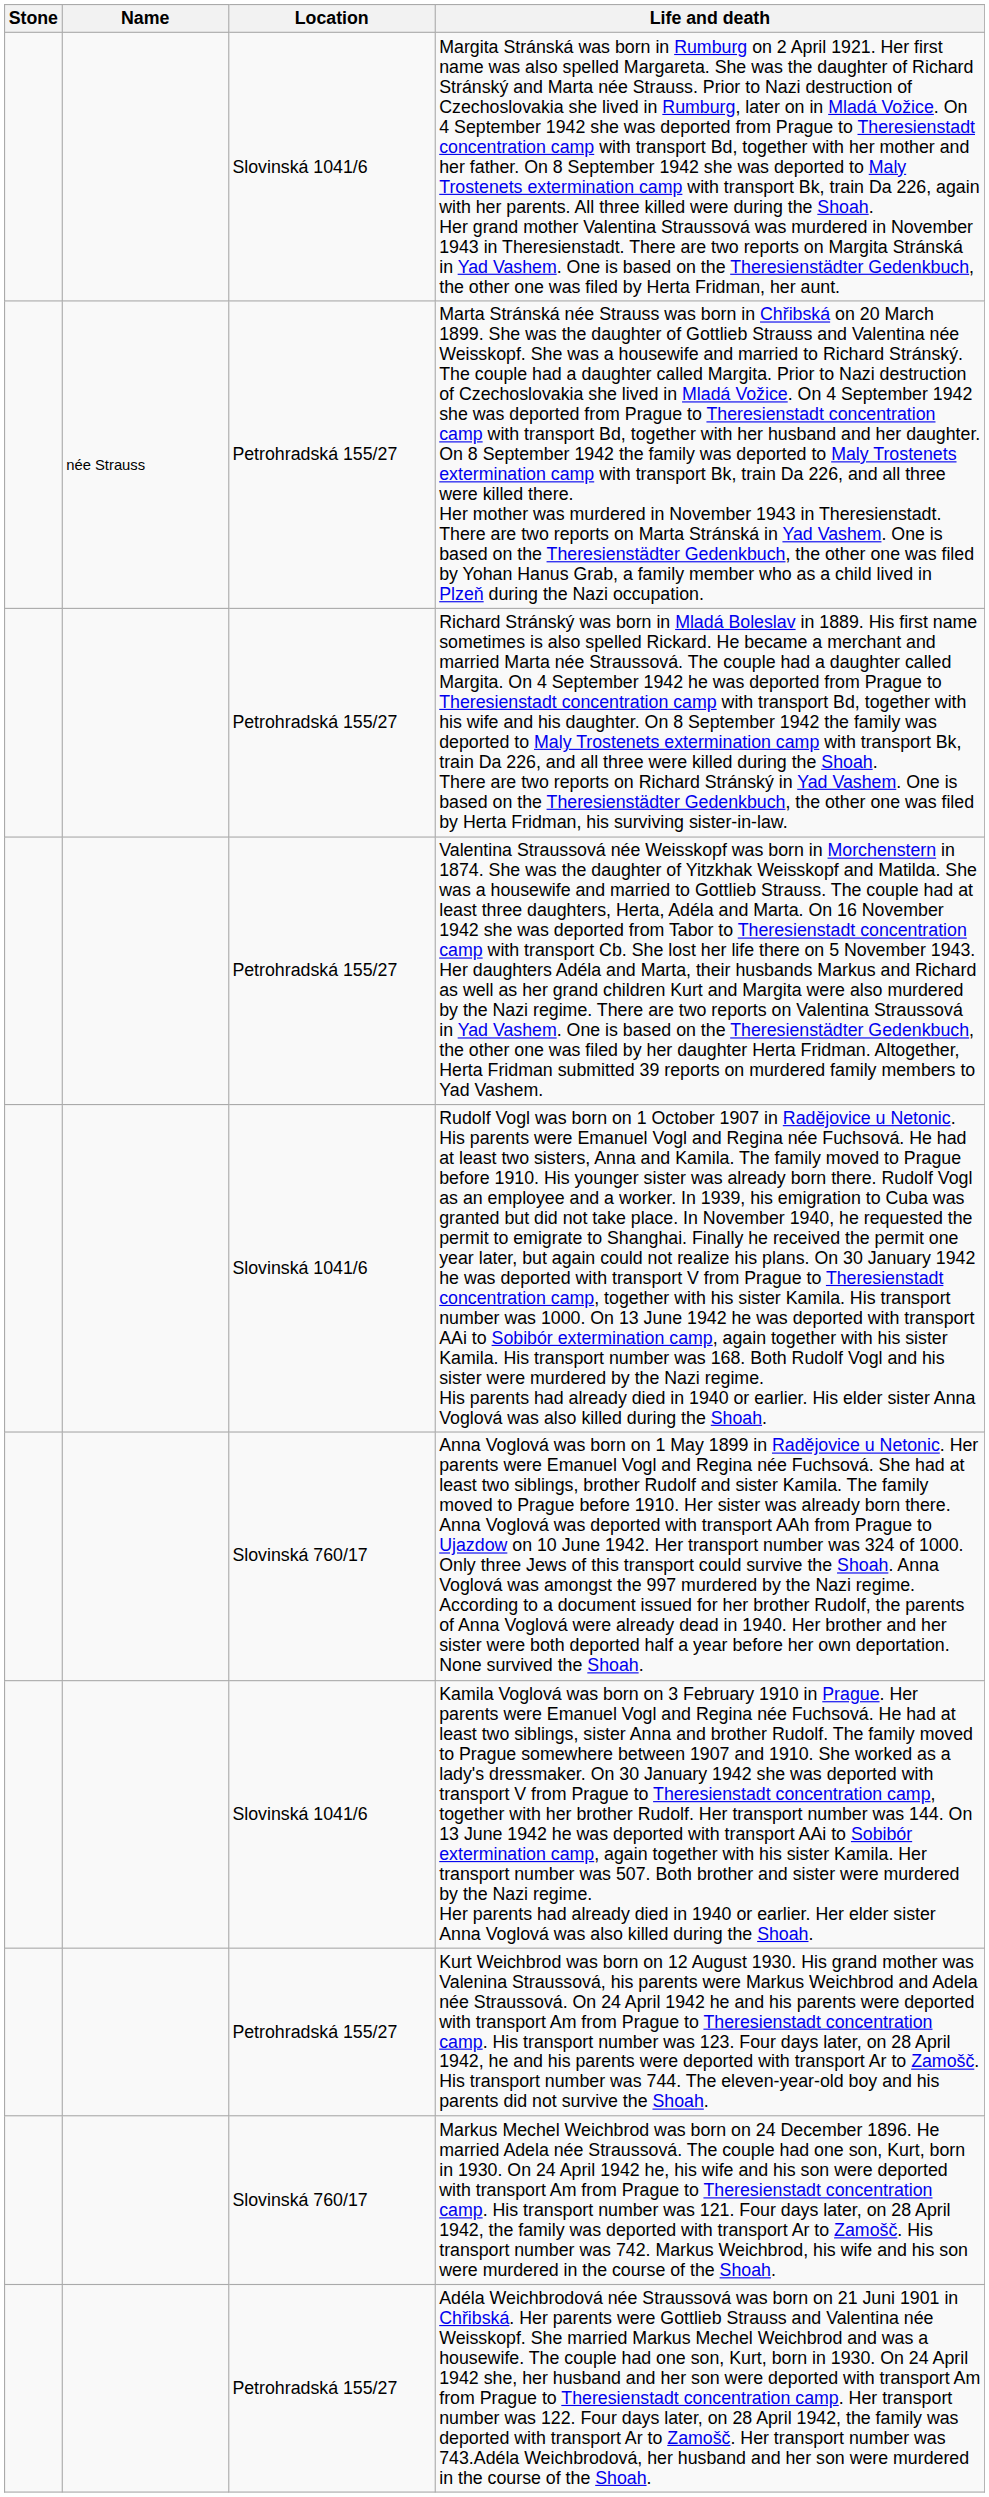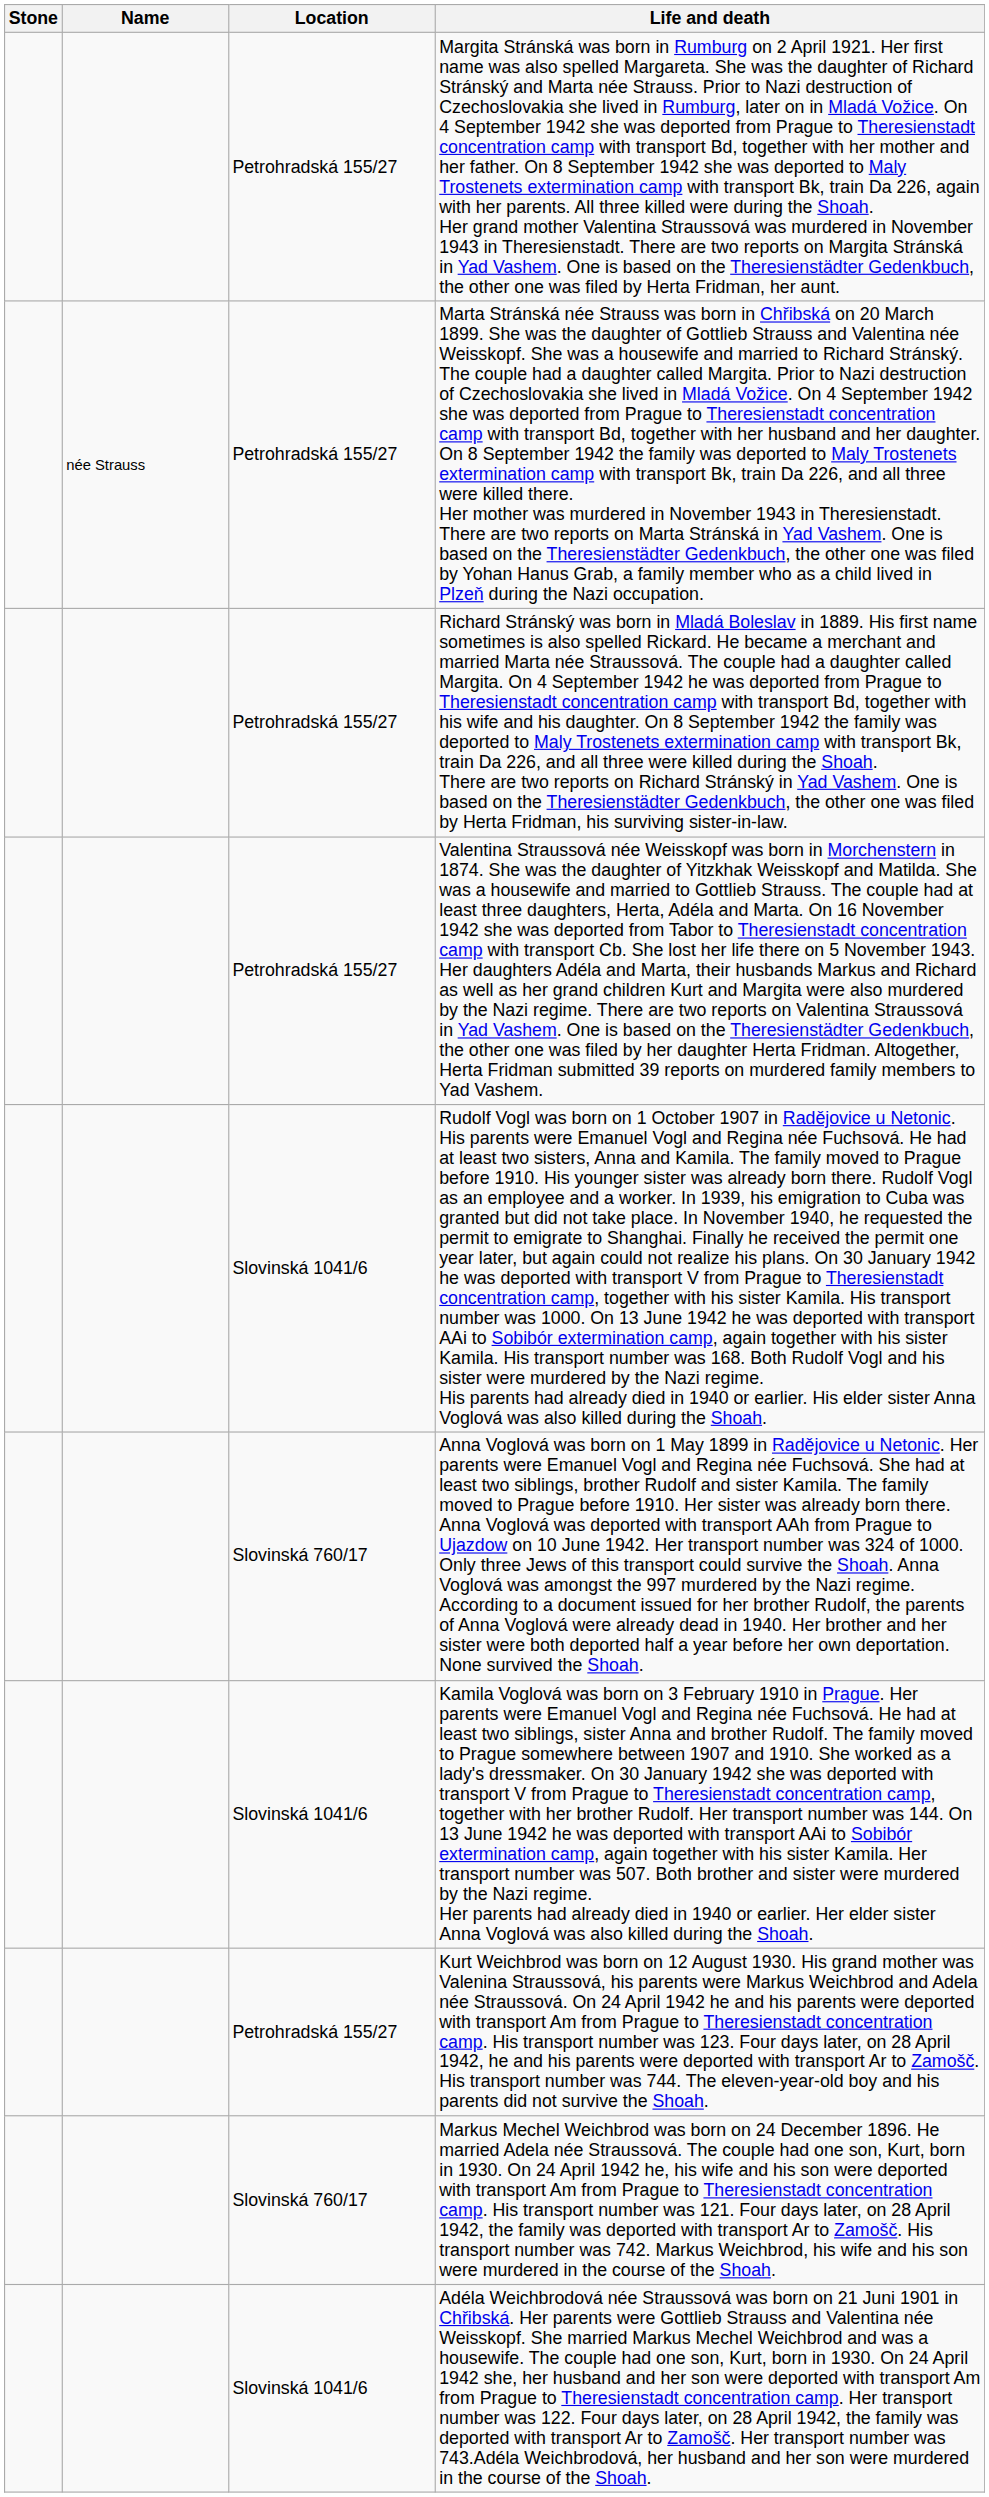(300, 166) Slovinská 1041/6 -> (315, 166) Petrohradská 155/27
(315, 2388) Petrohradská 155/27 -> (300, 2388) Slovinská 1041/6
